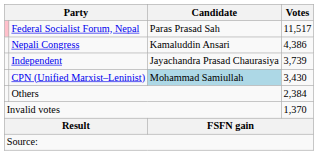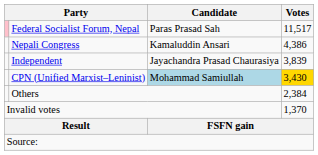(295, 61) 3,739 -> (295, 61) 3,839
(295, 77) no background -> (295, 77) gold background
